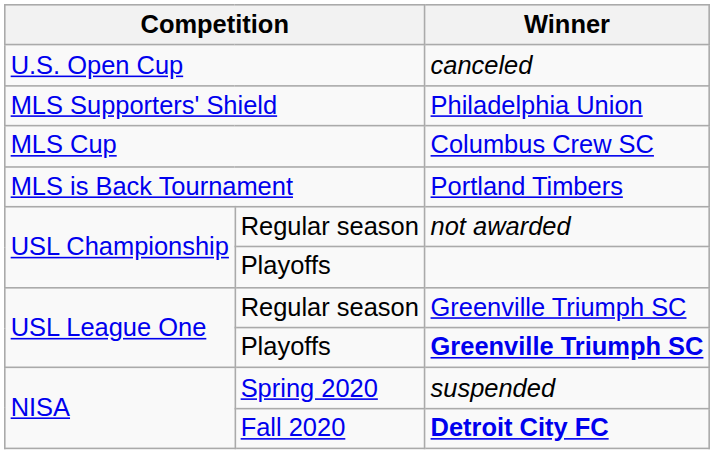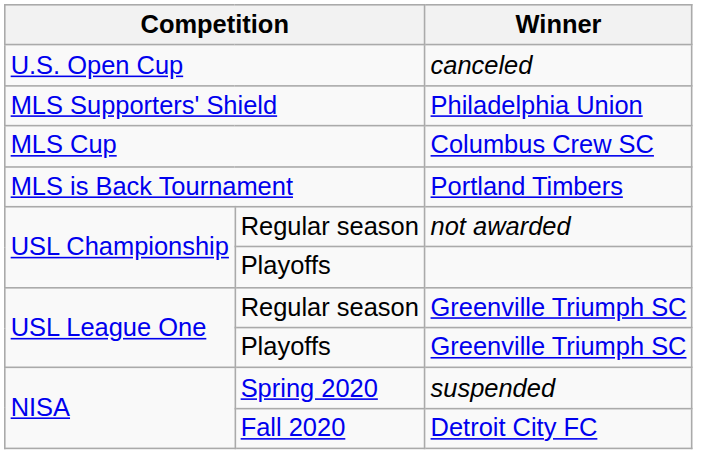(567, 347) bold -> (559, 347) normal
(520, 428) bold -> (514, 428) normal
